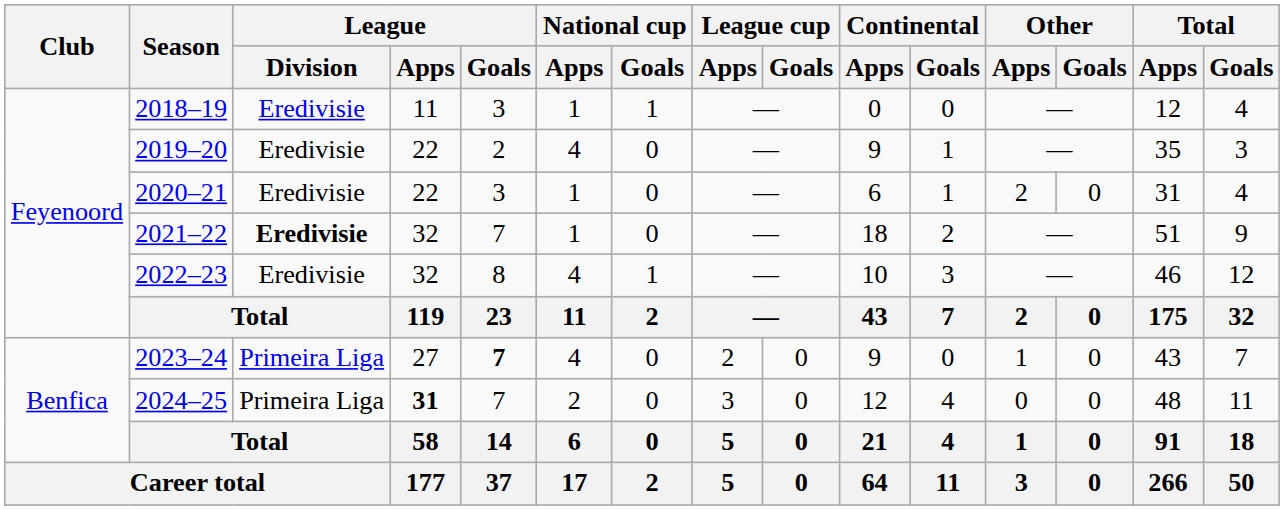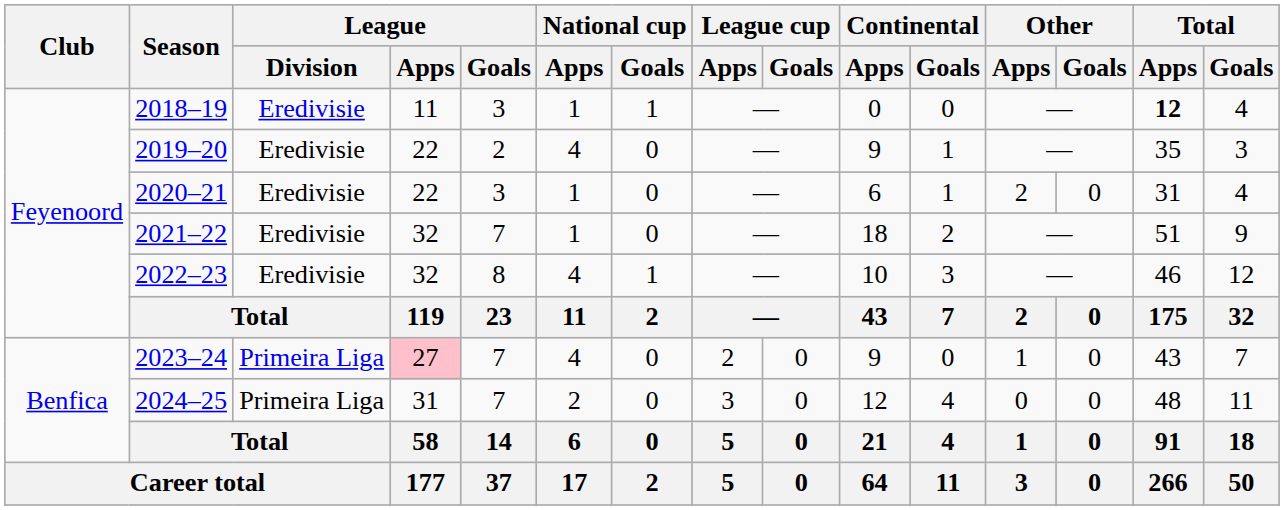(1168, 108) normal -> (1168, 108) bold
(312, 233) bold -> (312, 233) normal
(425, 358) no background -> (425, 358) pink background
(499, 358) bold -> (499, 358) normal
(425, 399) bold -> (425, 399) normal
